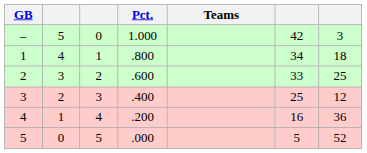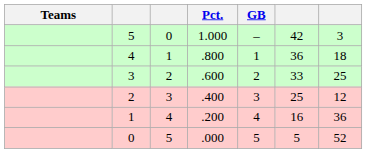columns swapped: (221, 14) <-> (23, 14)
(297, 55) 34 -> (297, 55) 36
